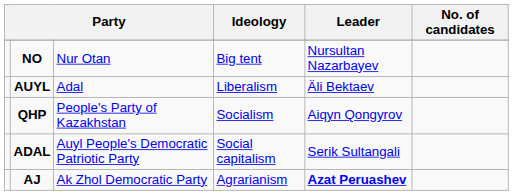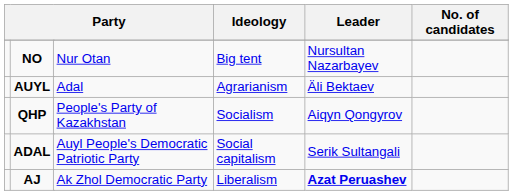(247, 87) Liberalism -> (252, 87) Agrarianism
(252, 180) Agrarianism -> (247, 180) Liberalism
